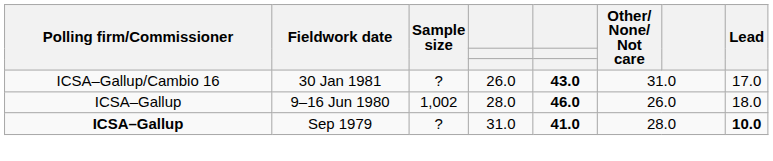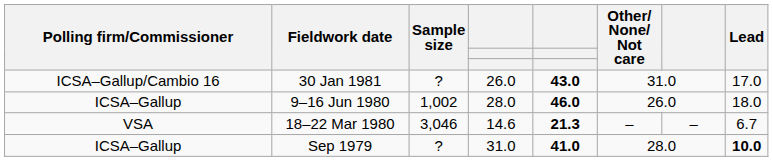+ row: (340, 124)
(138, 124) bold -> (138, 146) normal
